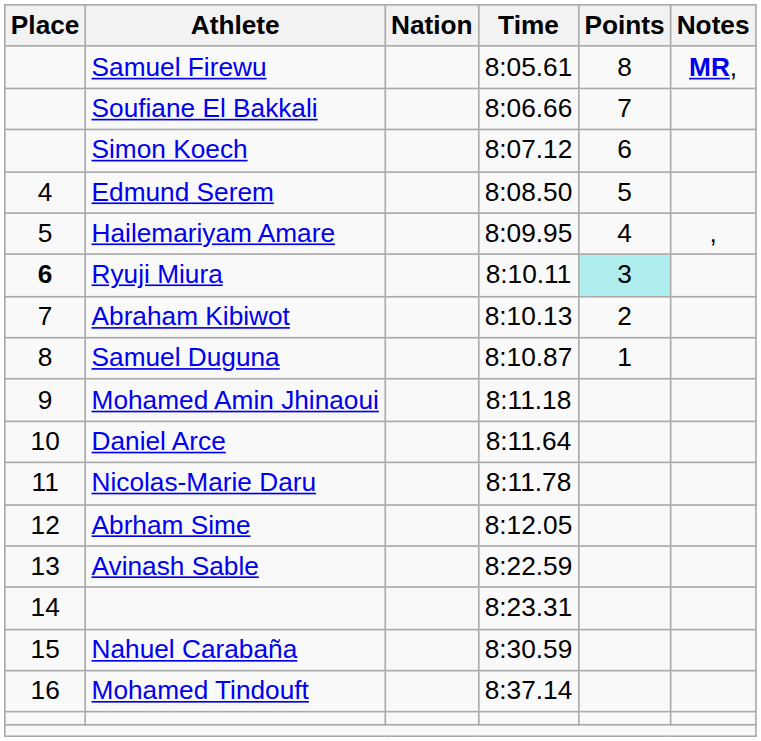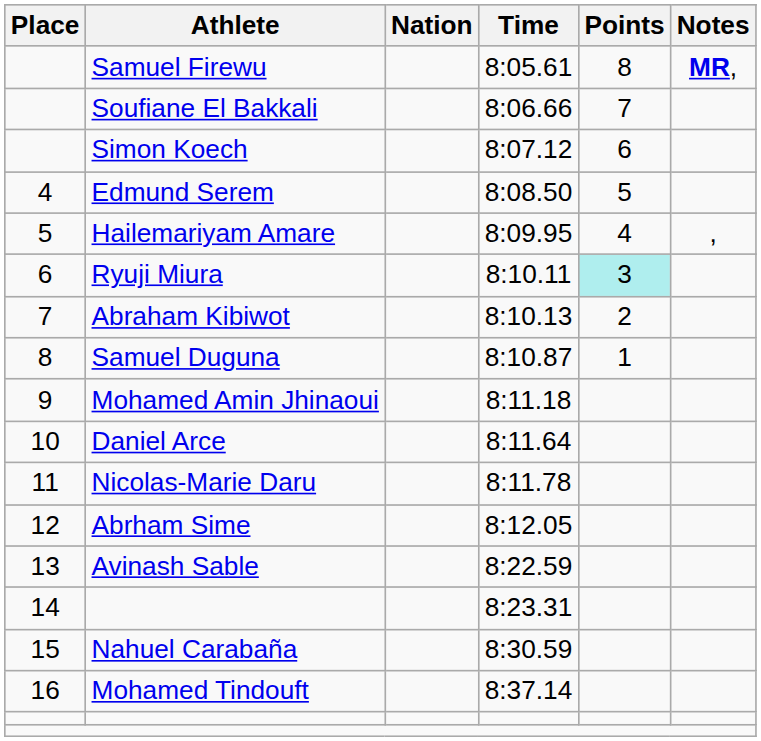(45, 274) bold -> (45, 274) normal
